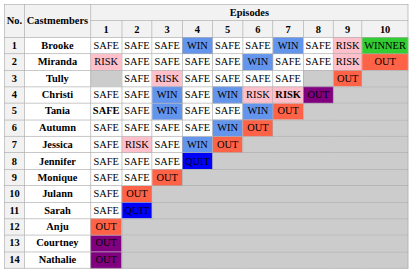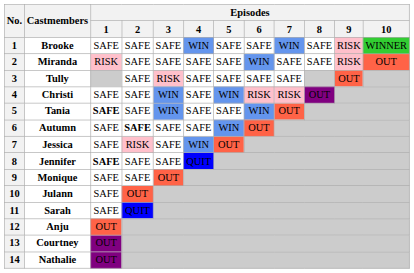(288, 95) bold -> (289, 95) normal
(137, 128) normal -> (138, 128) bold
(106, 161) normal -> (106, 161) bold
